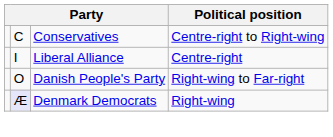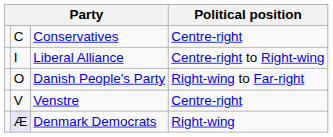(248, 36) Centre-right to Right-wing -> (207, 36) Centre-right
(207, 57) Centre-right -> (248, 57) Centre-right to Right-wing
+ row: (56, 100)
